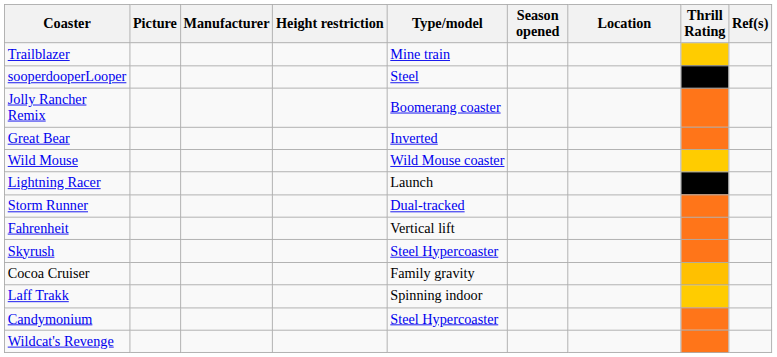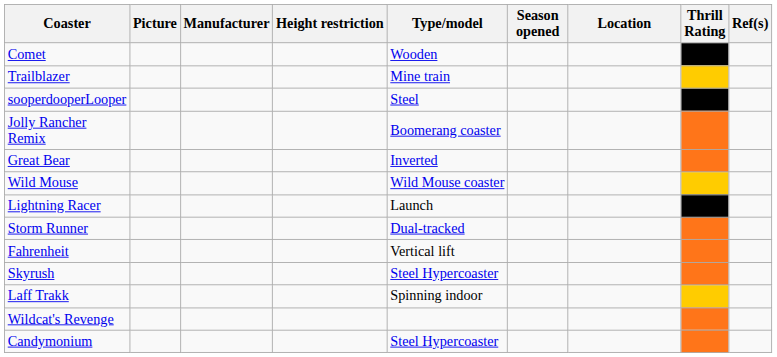+ row: (27, 54)
- row: (49, 273)
rows swapped: (50, 318) <-> (61, 341)
